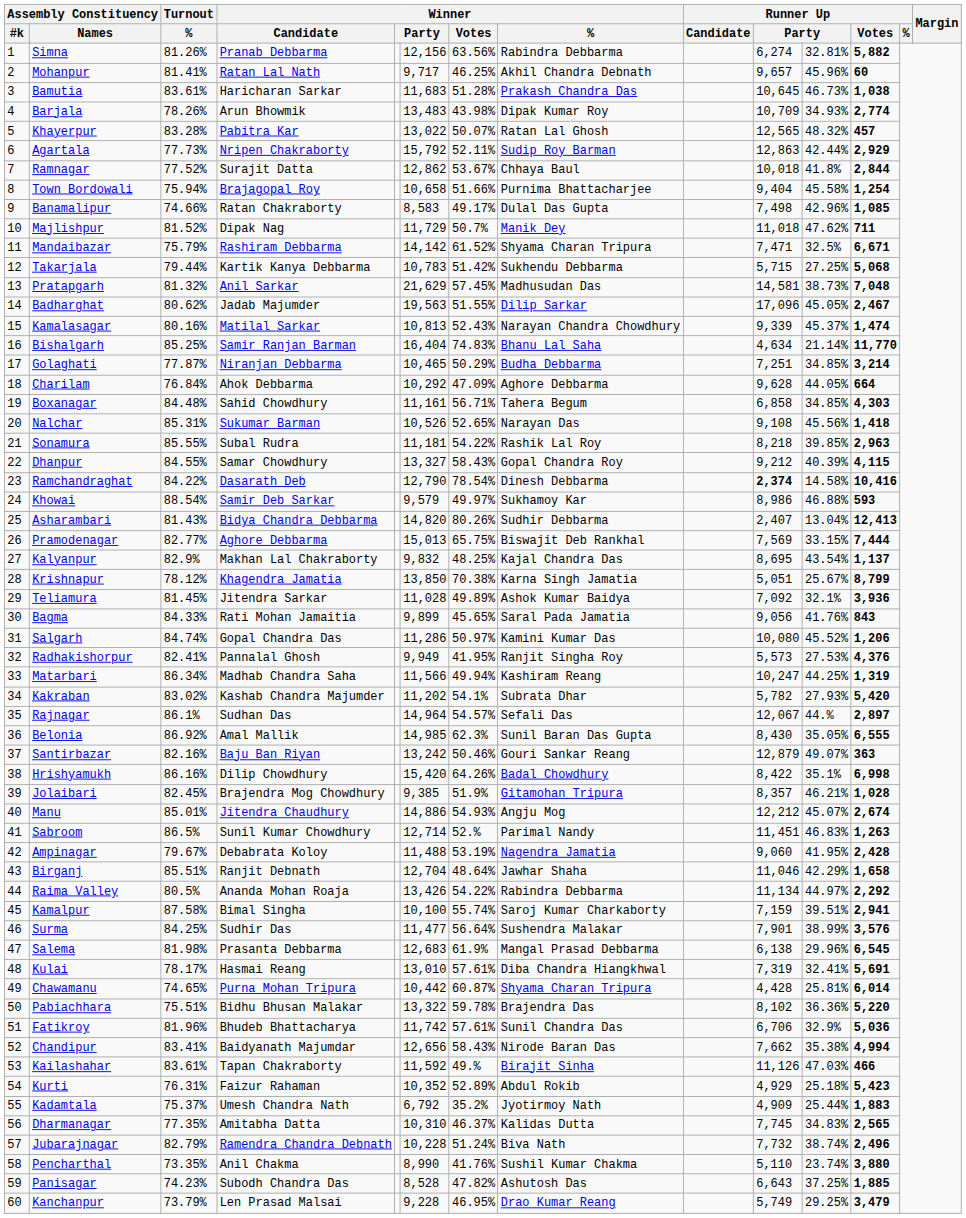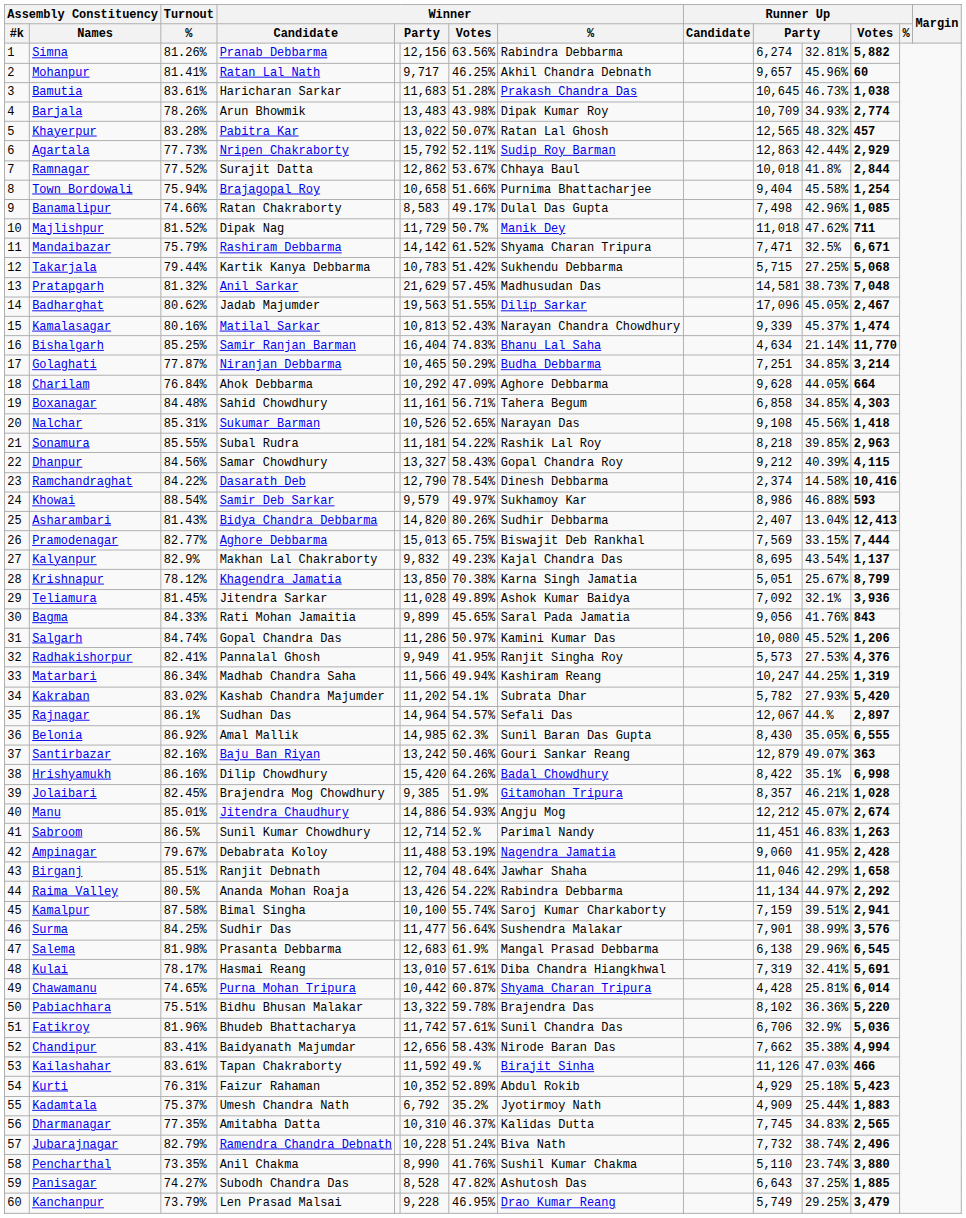(185, 463) 84.55% -> (185, 463) 84.56%
(774, 482) bold -> (774, 482) normal
(474, 560) 48.25% -> (474, 560) 49.23%
(185, 1184) 74.23% -> (185, 1184) 74.27%
